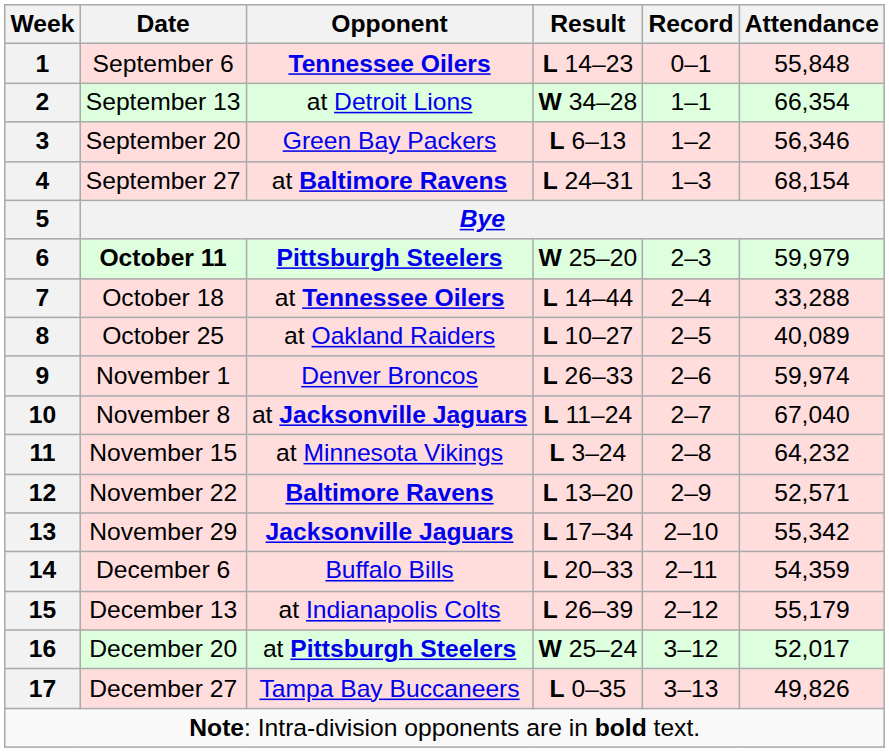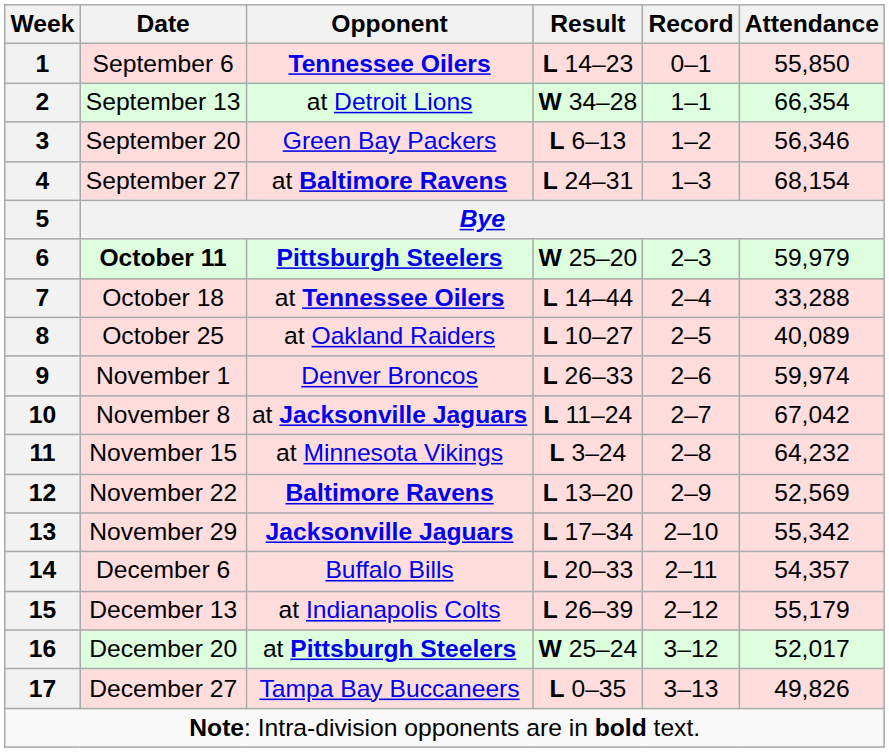(812, 63) 55,848 -> (812, 63) 55,850
(812, 414) 67,040 -> (812, 414) 67,042
(812, 492) 52,571 -> (812, 492) 52,569
(812, 571) 54,359 -> (812, 571) 54,357
